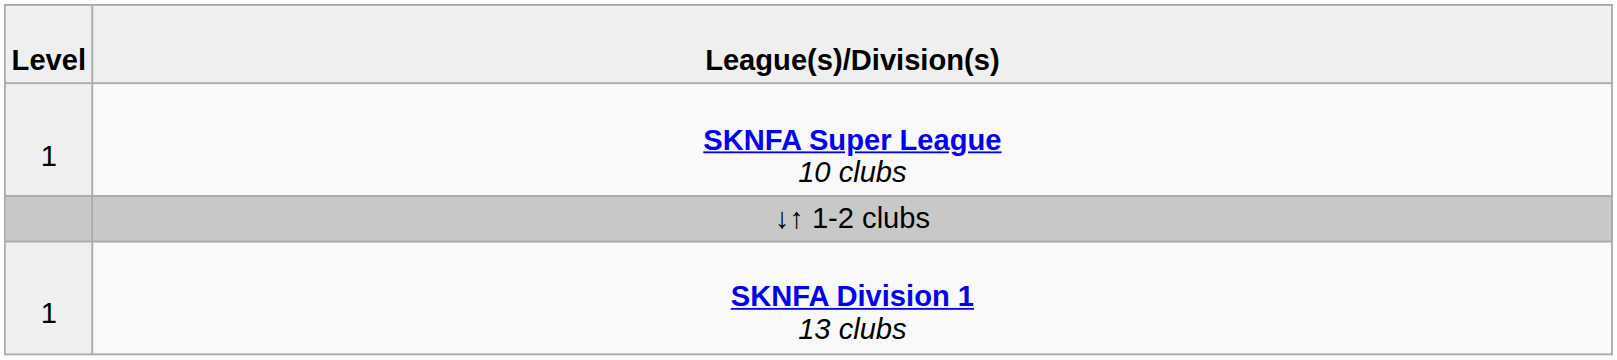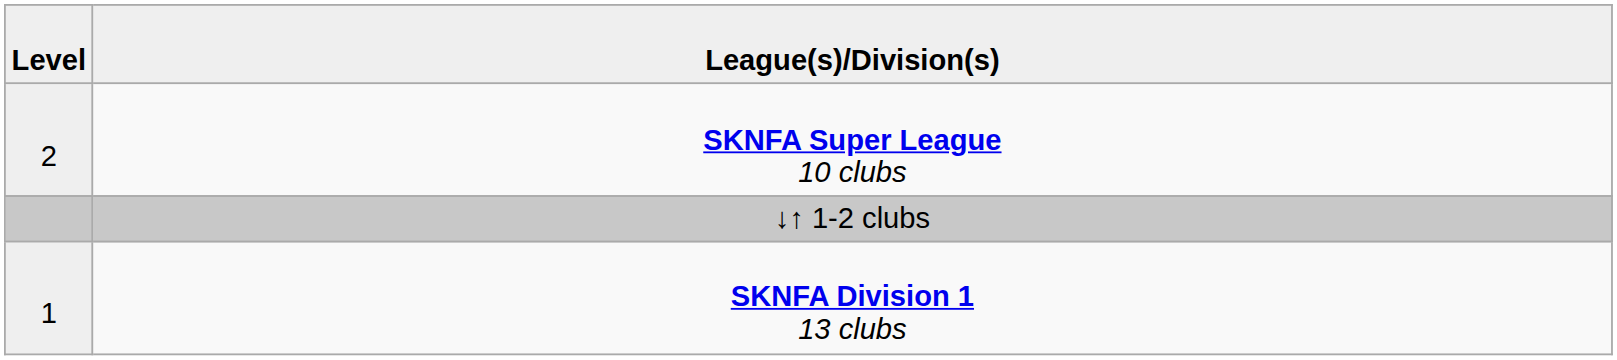(49, 155) 1 -> (49, 155) 2
